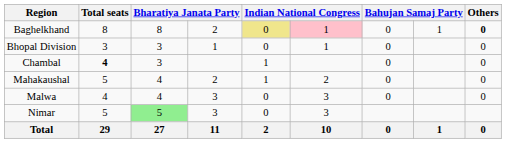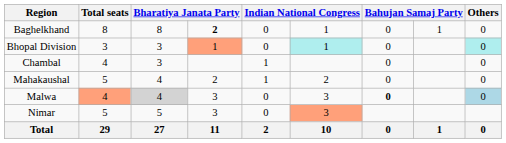(215, 29) normal -> (215, 29) bold
(266, 29) khaki background -> (266, 29) no background
(326, 29) pink background -> (326, 29) no background
(483, 29) bold -> (483, 29) normal
(215, 46) no background -> (215, 46) lightsalmon background
(326, 46) no background -> (326, 46) paleturquoise background
(483, 46) no background -> (483, 46) paleturquoise background
(105, 63) bold -> (105, 63) normal
(105, 96) no background -> (105, 96) lightsalmon background
(159, 96) no background -> (159, 96) lightgrey background
(388, 96) normal -> (388, 96) bold
(483, 96) no background -> (483, 96) lightblue background
(159, 113) lightgreen background -> (159, 113) no background
(326, 113) no background -> (326, 113) lightsalmon background
